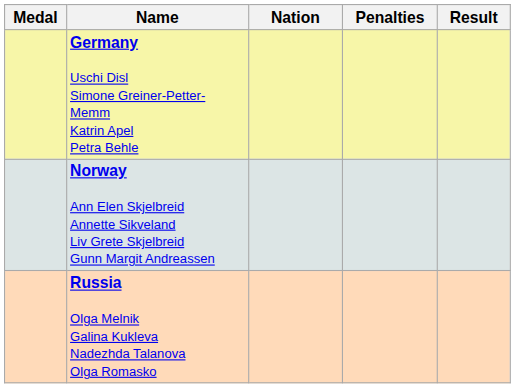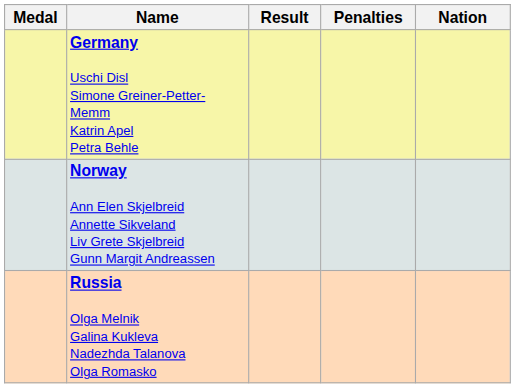columns swapped: (295, 17) <-> (474, 17)
